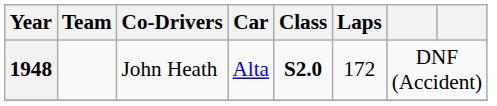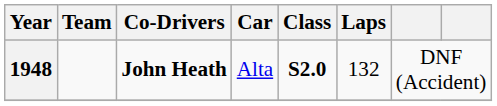(170, 69) normal -> (174, 69) bold
(359, 69) 172 -> (364, 69) 132
